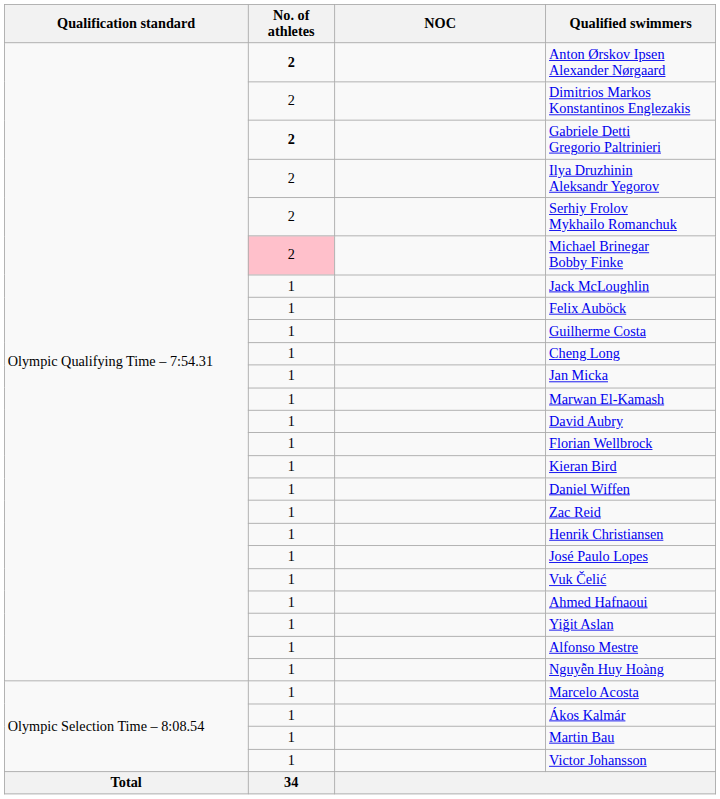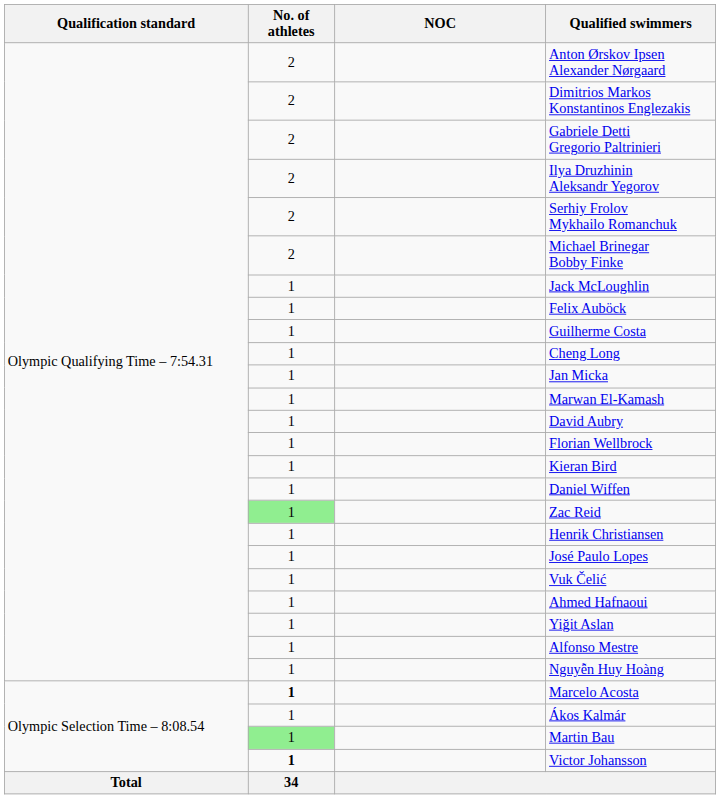(291, 62) bold -> (291, 62) normal
(291, 139) bold -> (291, 139) normal
(291, 255) pink background -> (291, 255) no background
(291, 511) no background -> (291, 511) lightgreen background
(291, 692) normal -> (291, 692) bold
(291, 737) no background -> (291, 737) lightgreen background
(291, 760) normal -> (291, 760) bold
